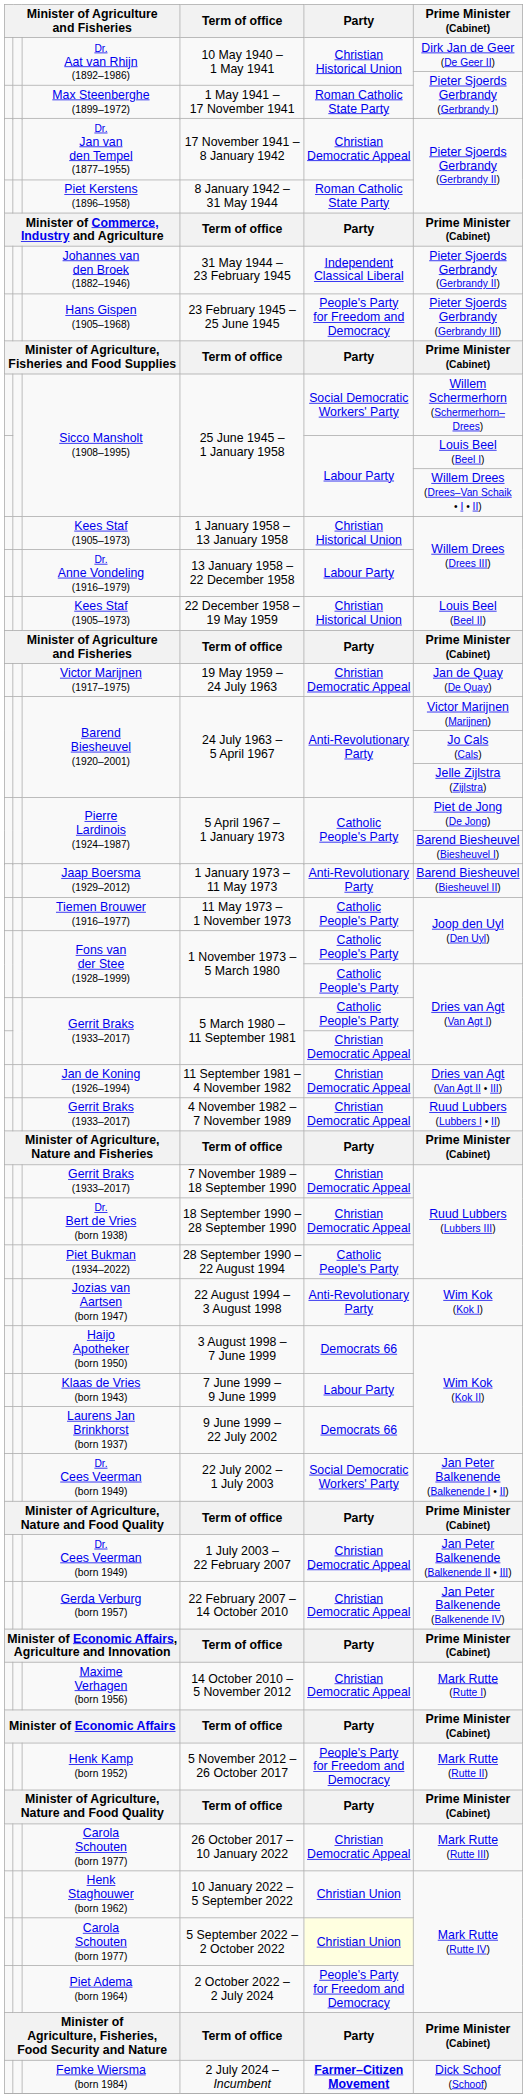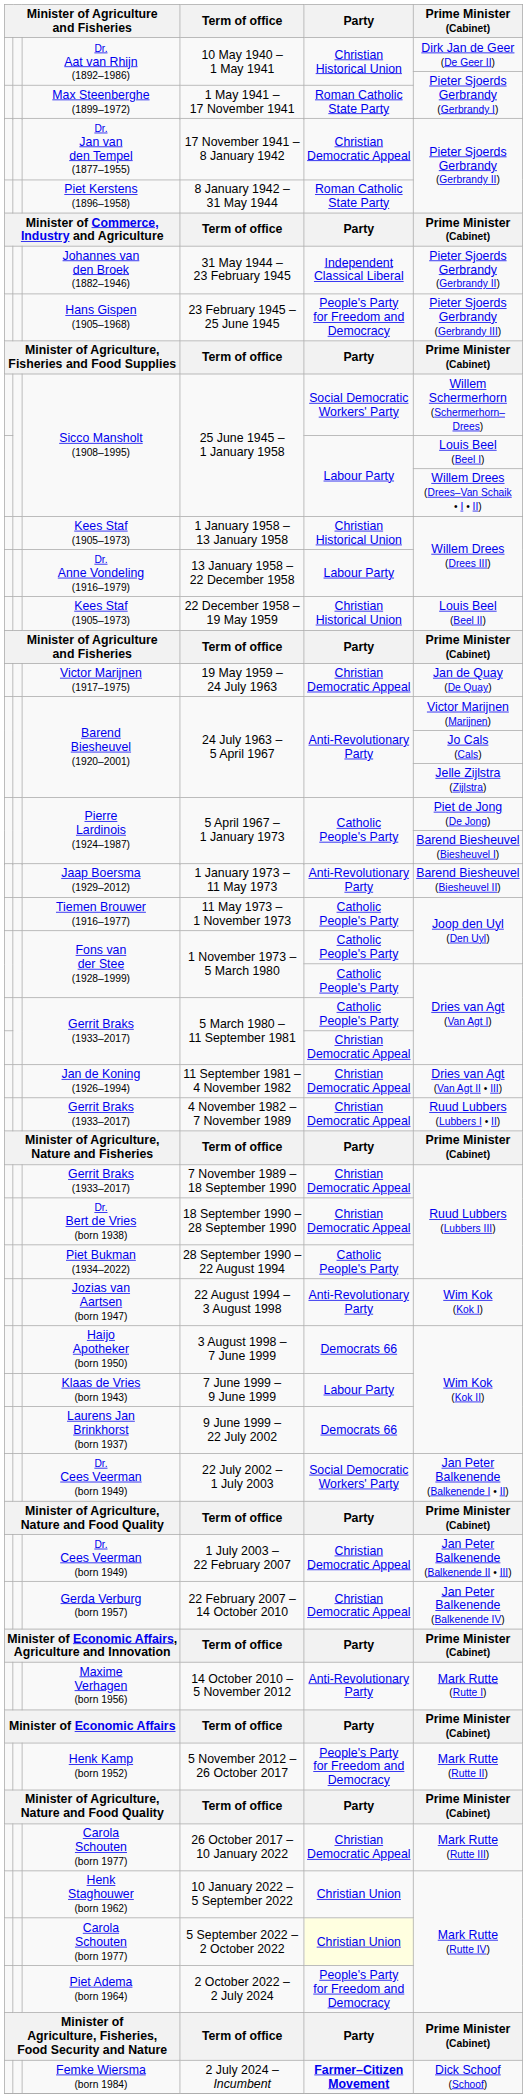(359, 1686) Christian Democratic Appeal -> (359, 1686) Anti-Revolutionary Party
